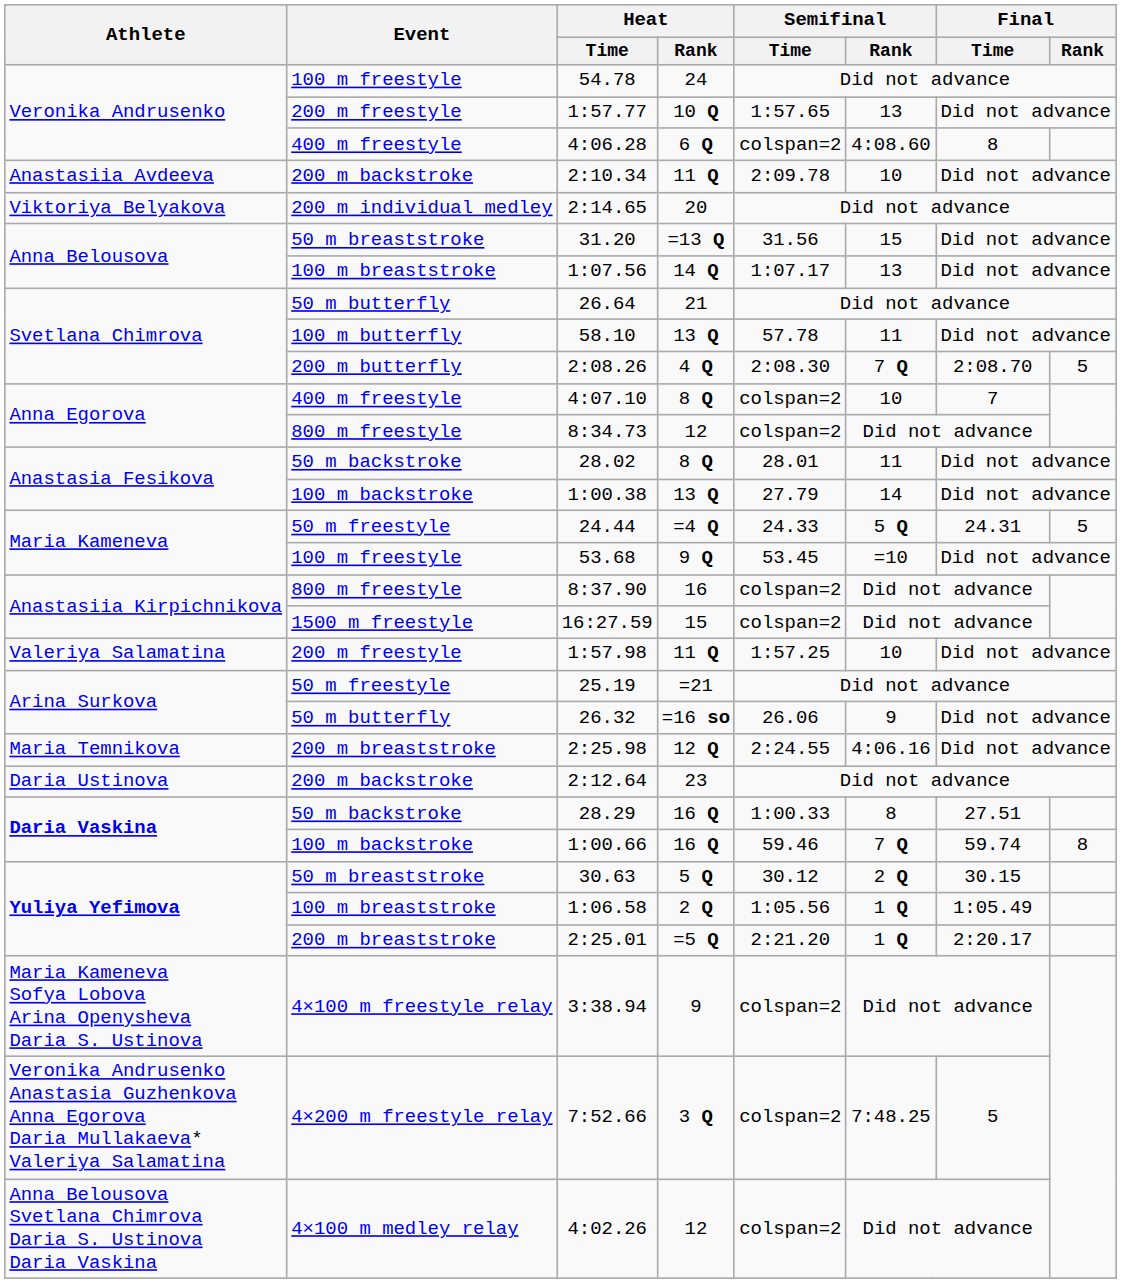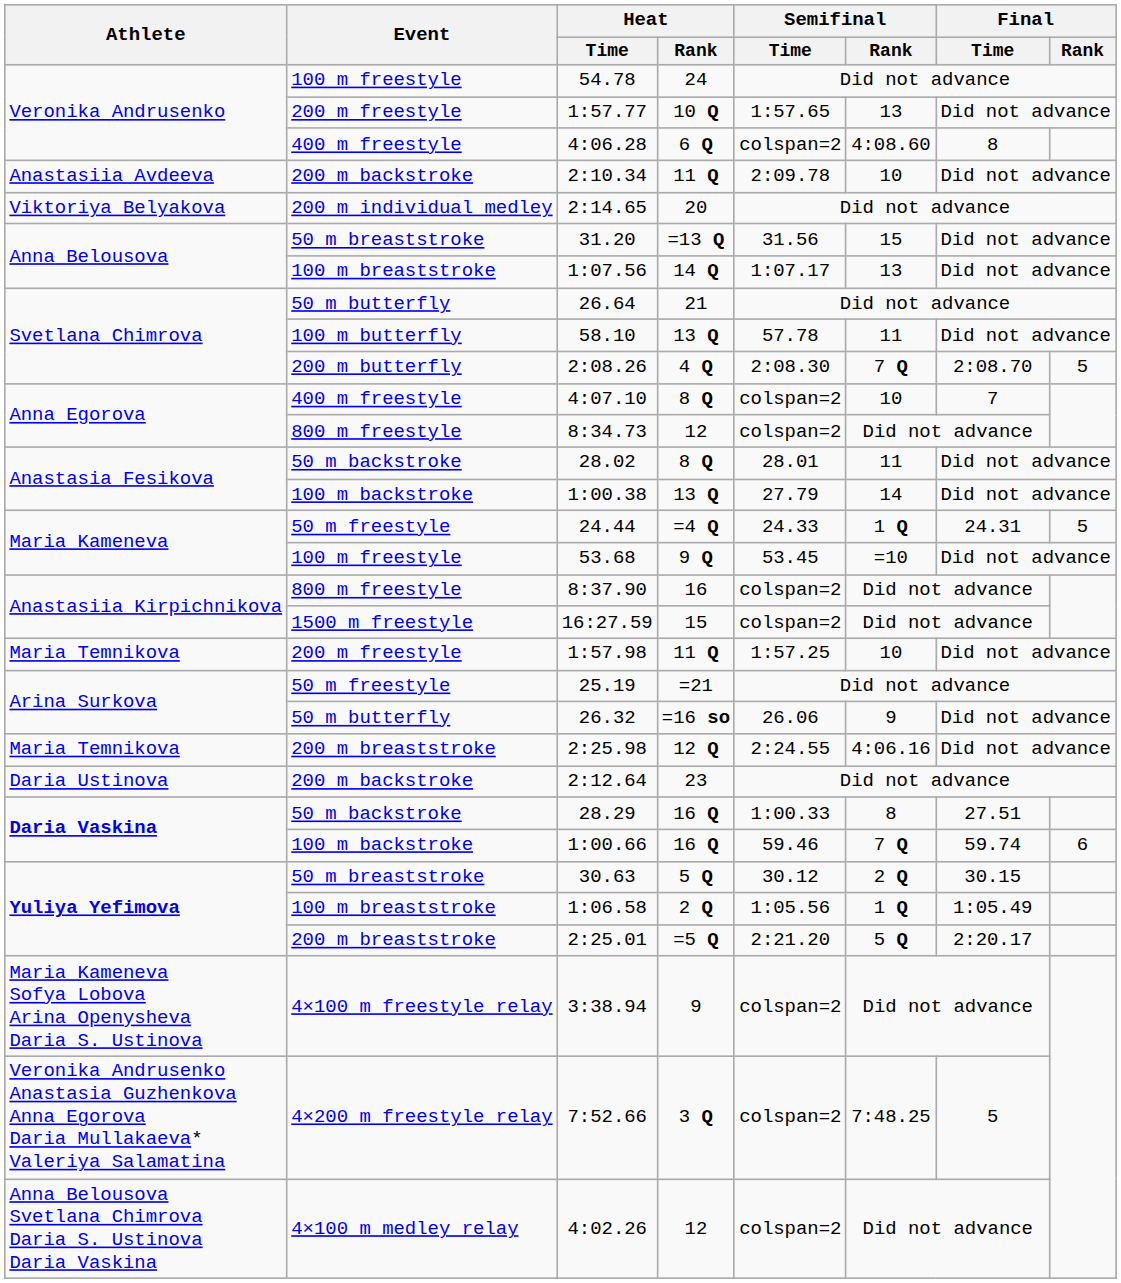(891, 526) 5 Q -> (891, 526) 1 Q
(117, 654) Valeriya Salamatina -> (95, 654) Maria Temnikova
(1083, 845) 8 -> (1083, 845) 6
(891, 940) 1 Q -> (891, 940) 5 Q
